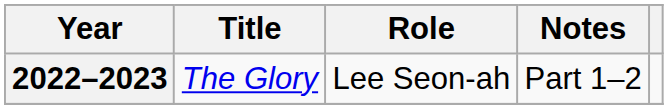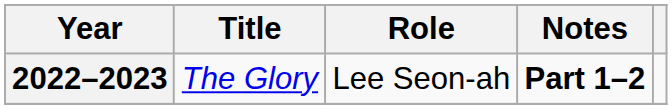(583, 78) normal -> (585, 78) bold
